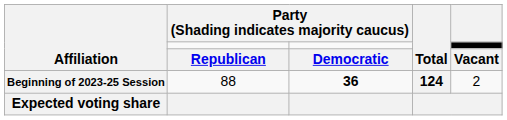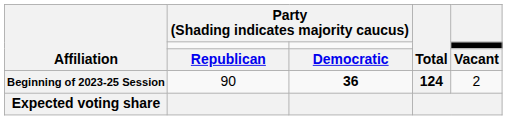(228, 81) 88 -> (228, 81) 90
